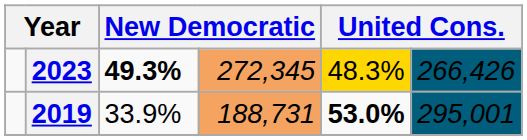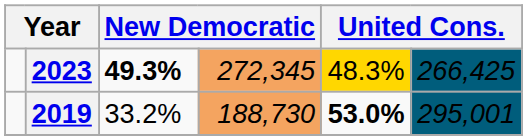(466, 70) 266,426 -> (466, 70) 266,425
(143, 113) 33.9% -> (143, 113) 33.2%
(266, 113) 188,731 -> (266, 113) 188,730
